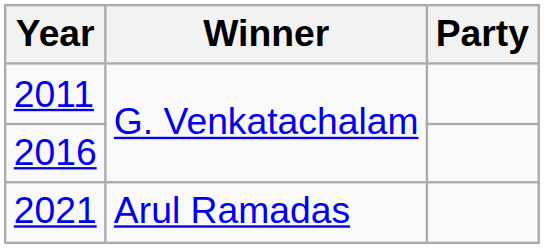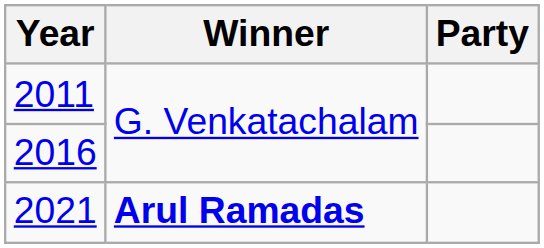(232, 211) normal -> (239, 211) bold
